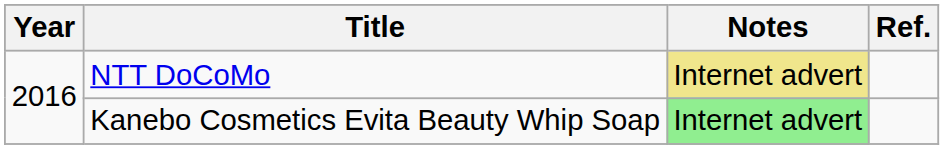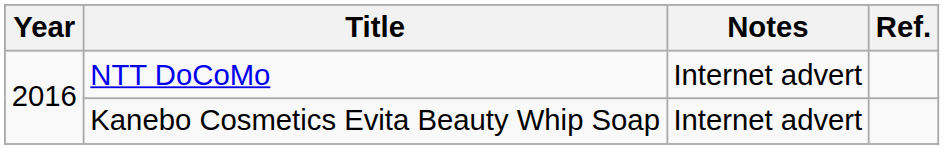(768, 74) khaki background -> (768, 74) no background
(768, 120) lightgreen background -> (768, 120) no background
